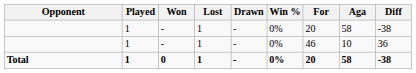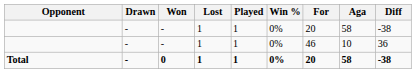columns swapped: (140, 12) <-> (249, 12)
